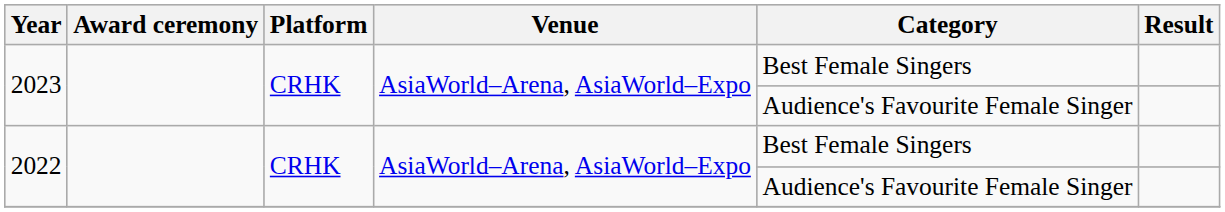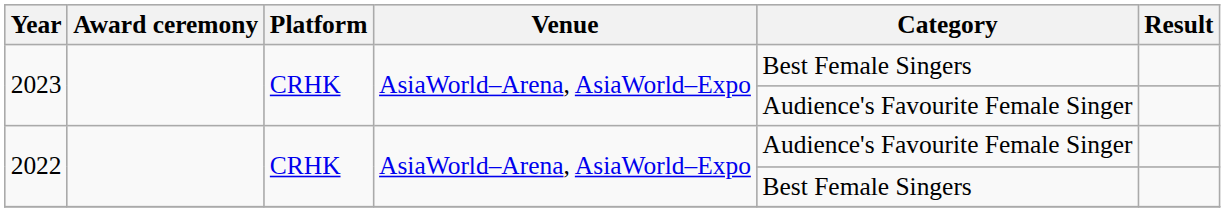(867, 145) Best Female Singers -> (948, 145) Audience's Favourite Female Singer
(948, 186) Audience's Favourite Female Singer -> (867, 186) Best Female Singers
